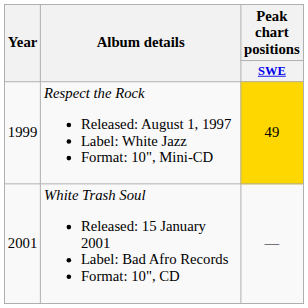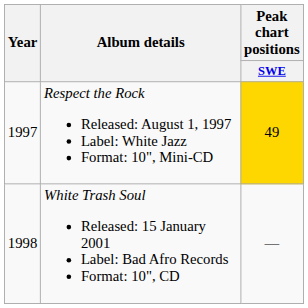(23, 132) 1999 -> (23, 132) 1997
(23, 243) 2001 -> (23, 243) 1998
